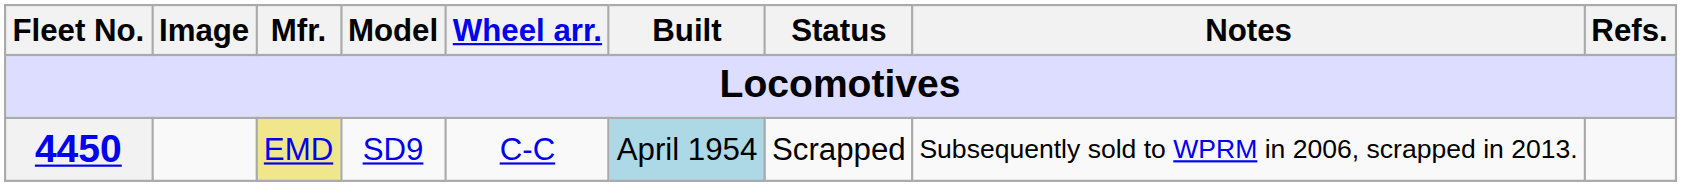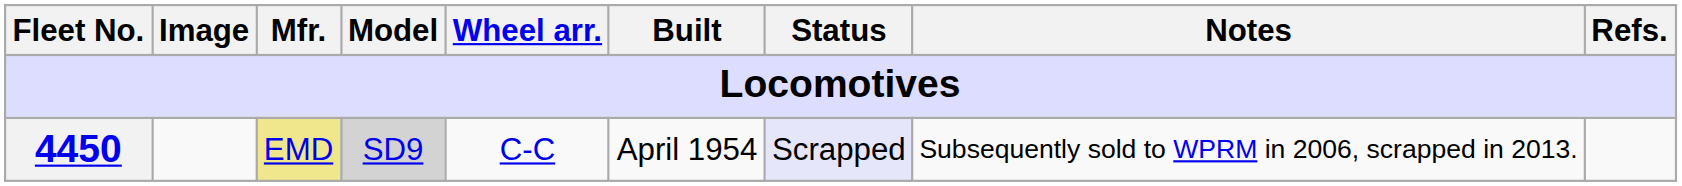(393, 150) no background -> (393, 150) lightgrey background
(687, 150) lightblue background -> (687, 150) no background
(839, 150) no background -> (839, 150) lavender background
